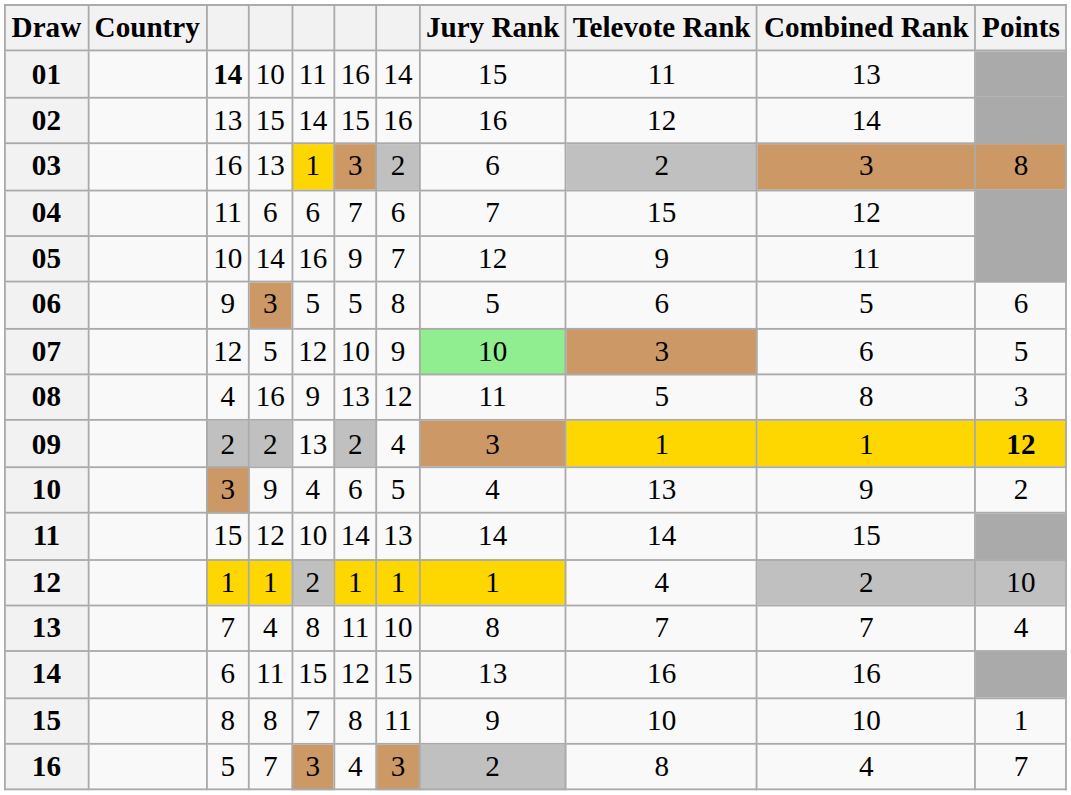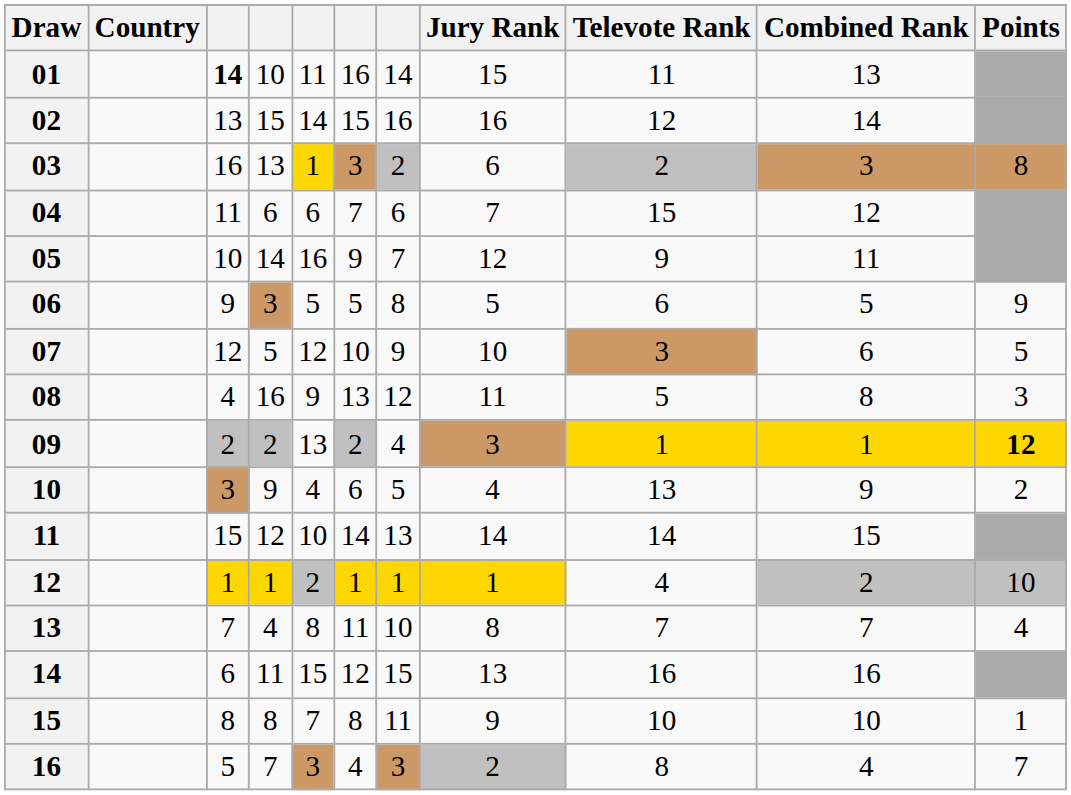(1021, 304) 6 -> (1021, 304) 9
(493, 350) lightgreen background -> (493, 350) no background
